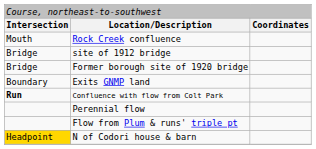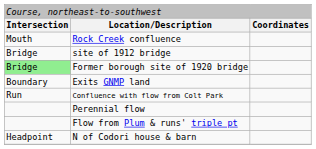(22, 67) no background -> (22, 67) lightgreen background
(14, 95) bold -> (14, 95) normal
(30, 137) gold background -> (30, 137) no background
